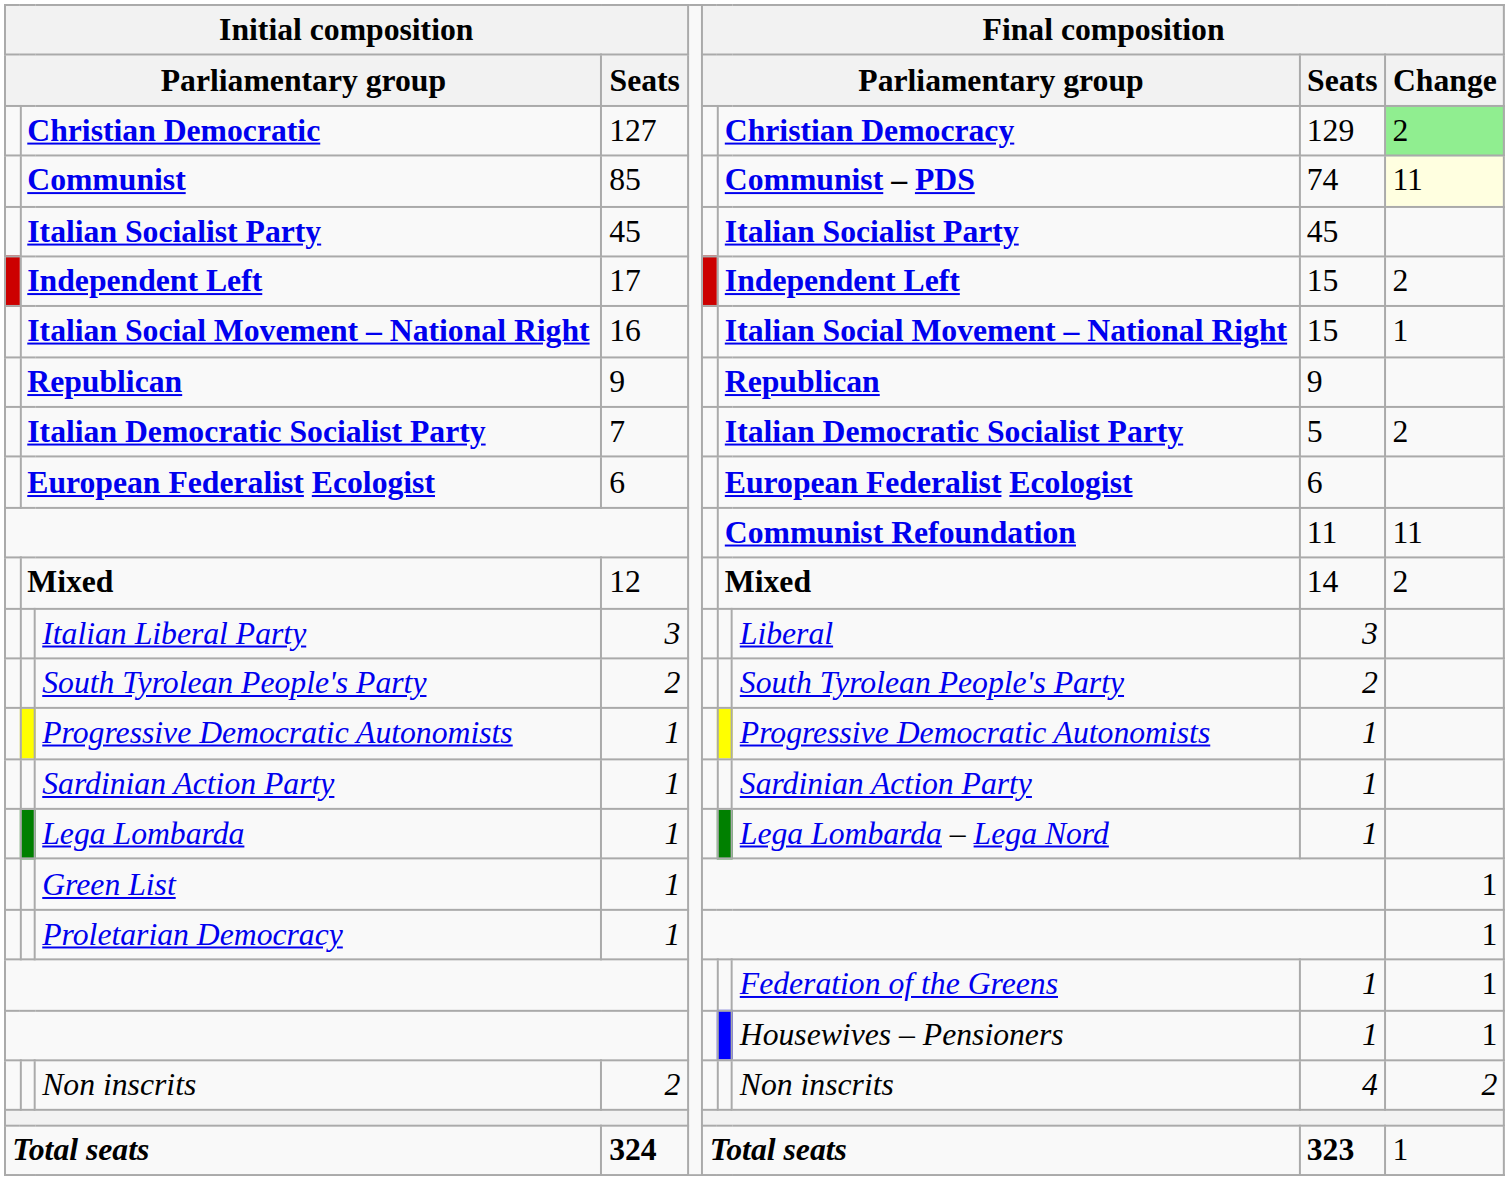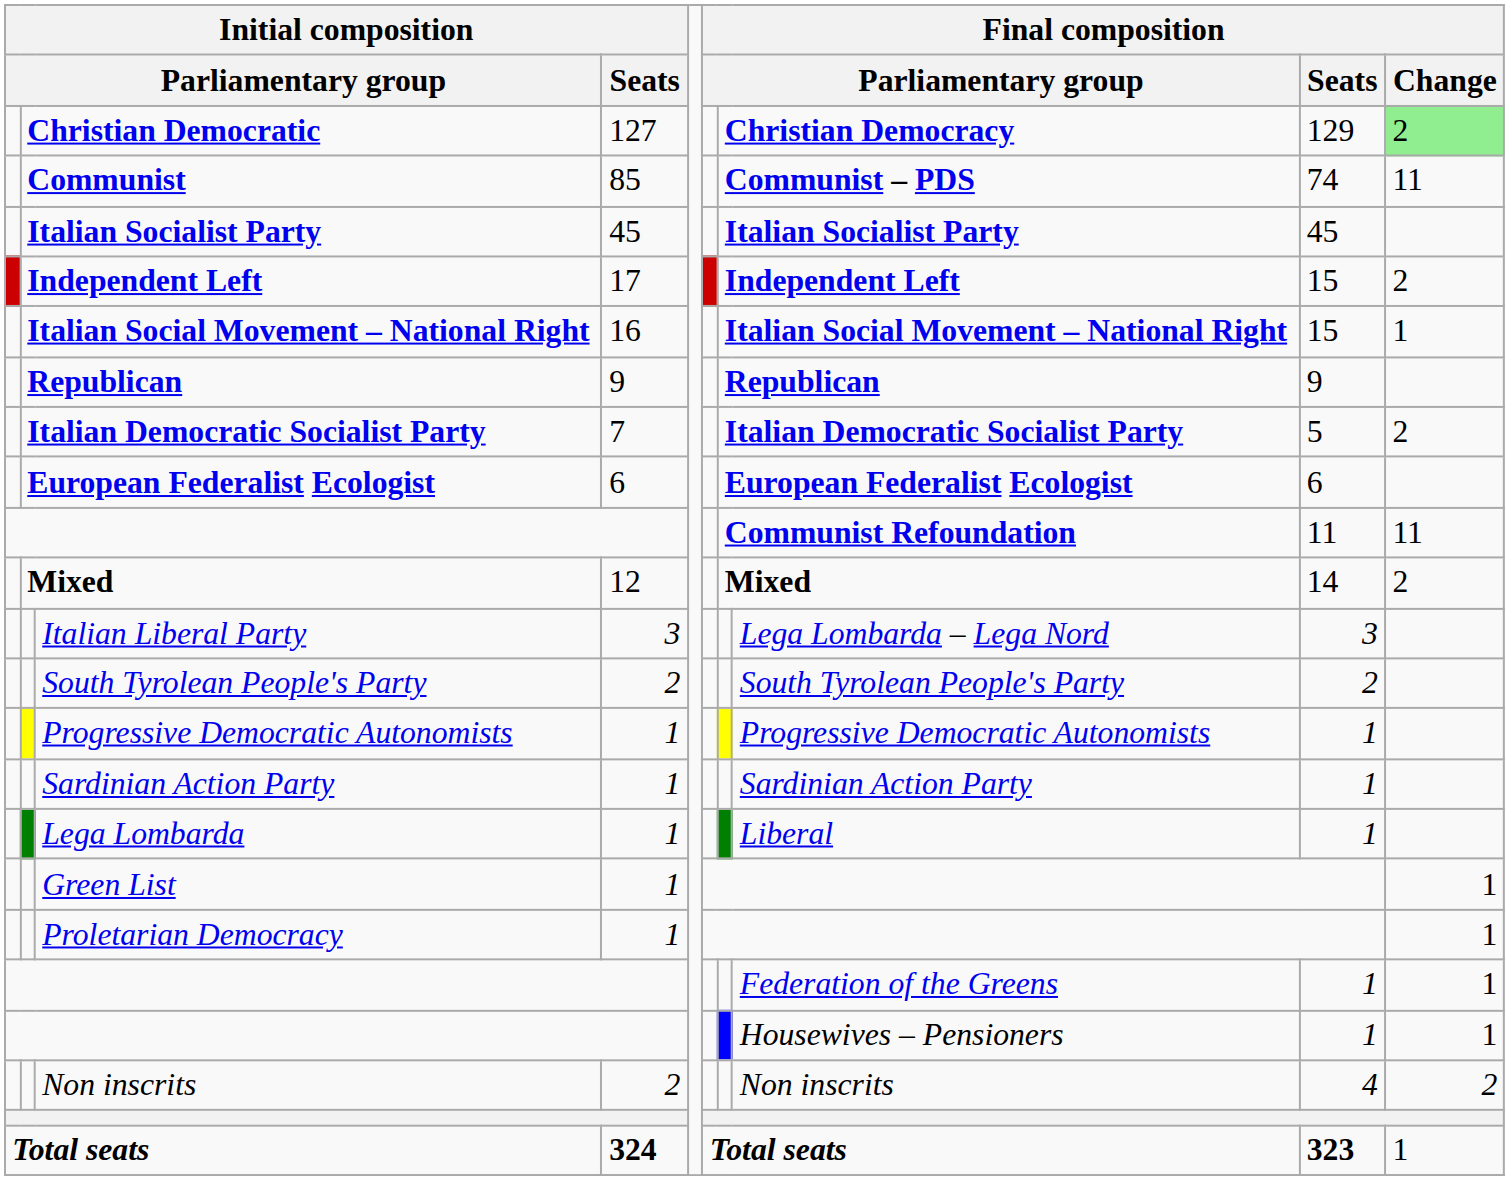(1408, 180) lightyellow background -> (1408, 180) no background
(786, 632) Liberal -> (924, 632) Lega Lombarda – Lega Nord
(924, 833) Lega Lombarda – Lega Nord -> (786, 833) Liberal
